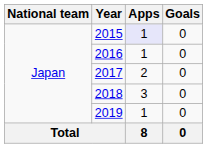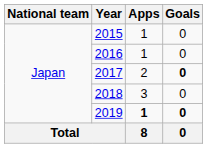(144, 34) lavender background -> (144, 34) no background
(183, 73) normal -> (183, 73) bold
(144, 113) normal -> (144, 113) bold
(183, 113) normal -> (183, 113) bold
